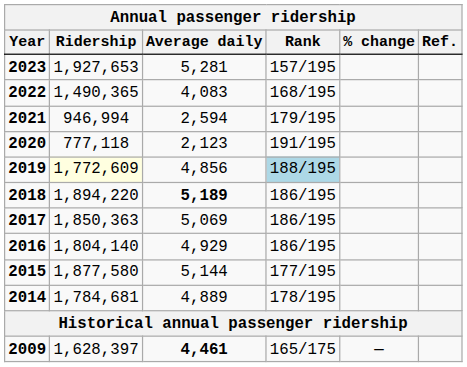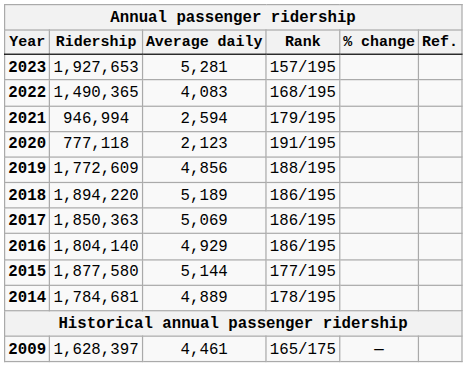(96, 170) lightyellow background -> (96, 170) no background
(303, 170) lightblue background -> (303, 170) no background
(204, 195) bold -> (204, 195) normal
(204, 349) bold -> (204, 349) normal
